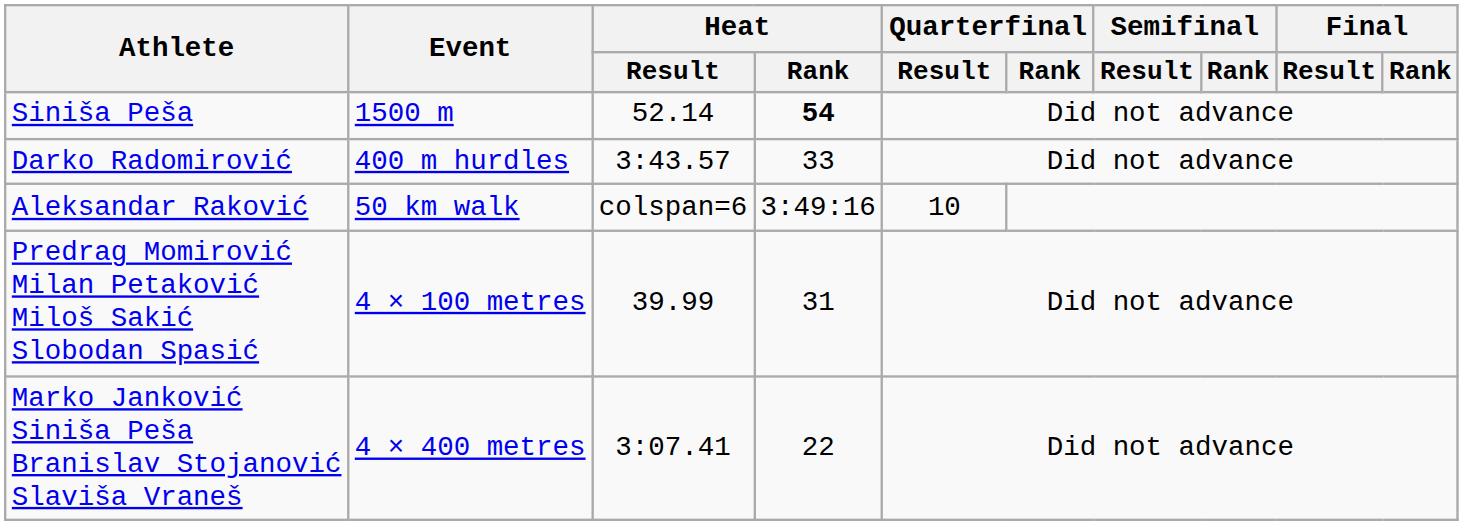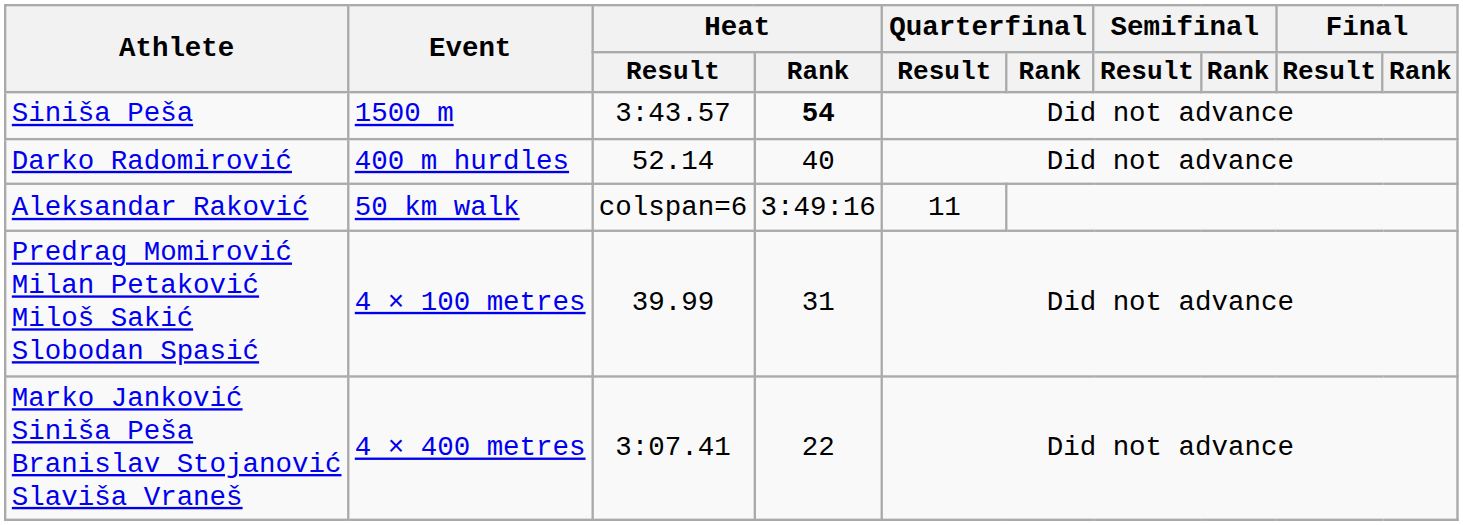(673, 115) 52.14 -> (673, 115) 3:43.57
(673, 161) 3:43.57 -> (673, 161) 52.14
(818, 161) 33 -> (818, 161) 40
(944, 208) 10 -> (944, 208) 11
